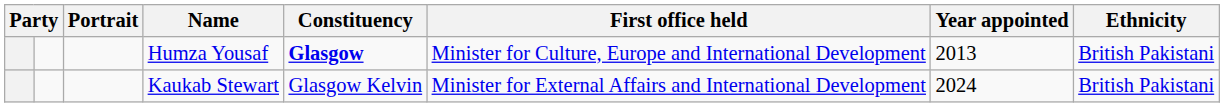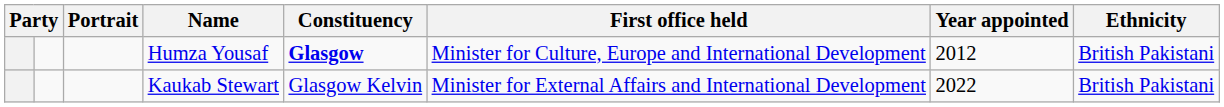(956, 53) 2013 -> (956, 53) 2012
(956, 85) 2024 -> (956, 85) 2022
